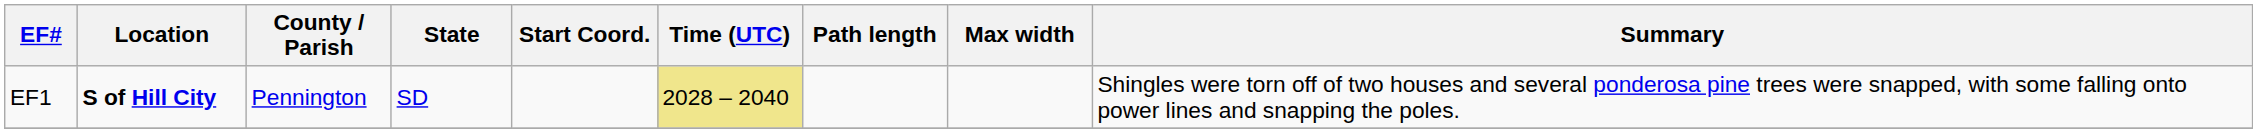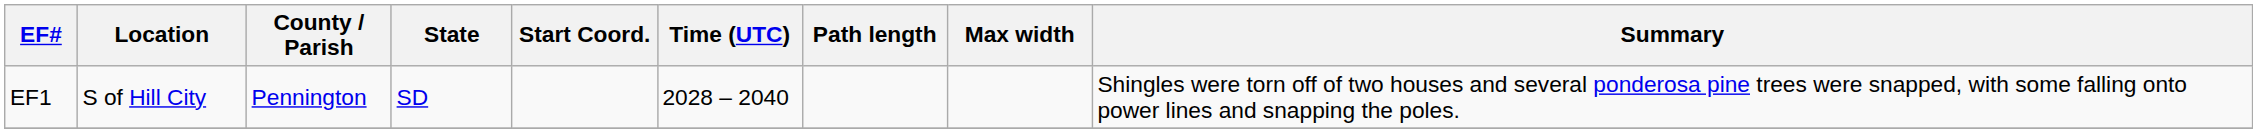(149, 96) bold -> (144, 96) normal
(726, 96) khaki background -> (726, 96) no background
